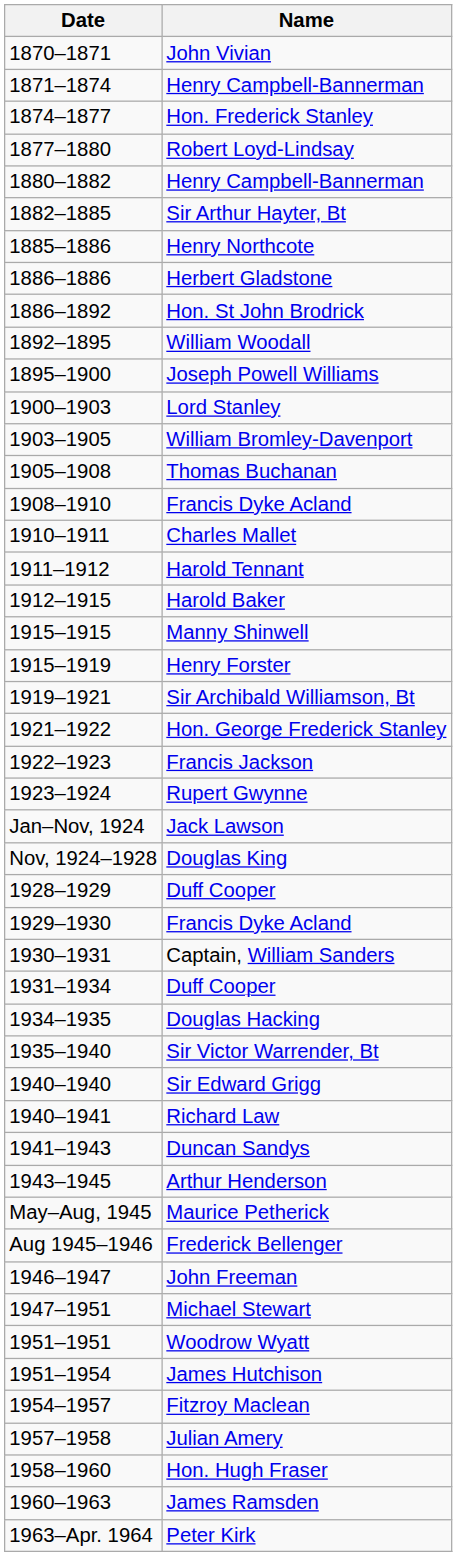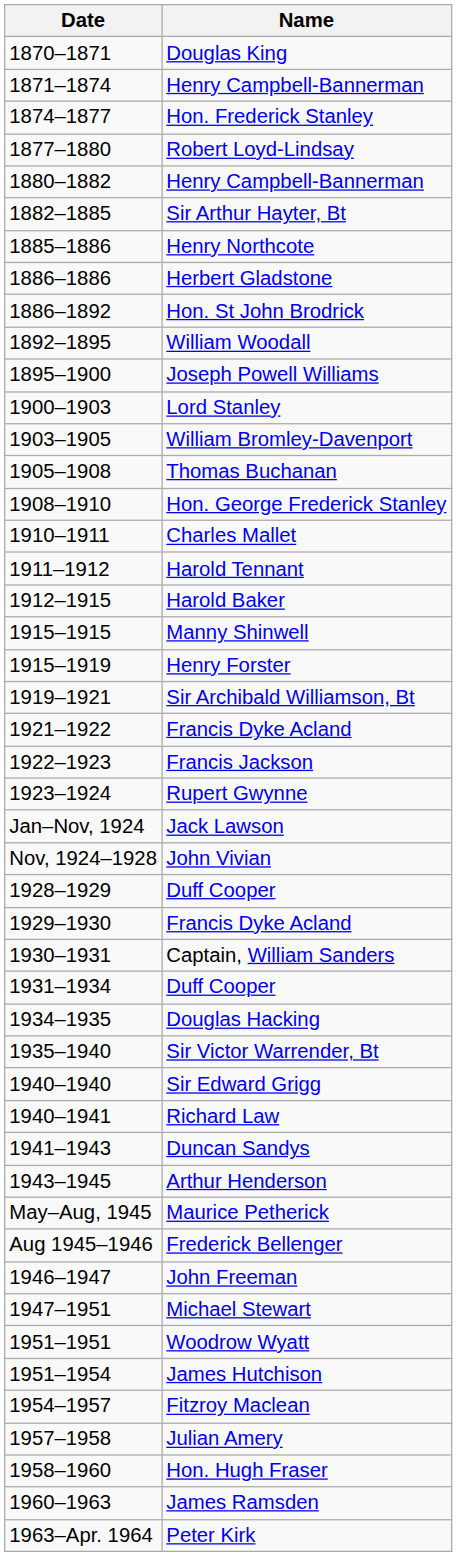(219, 52) John Vivian -> (227, 52) Douglas King
(259, 504) Francis Dyke Acland -> (306, 504) Hon. George Frederick Stanley
(306, 729) Hon. George Frederick Stanley -> (259, 729) Francis Dyke Acland
(227, 858) Douglas King -> (219, 858) John Vivian
